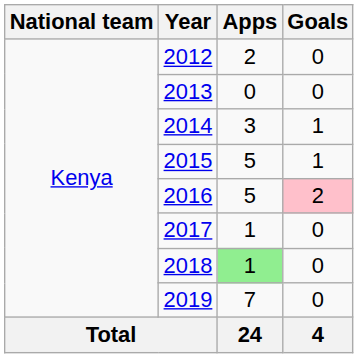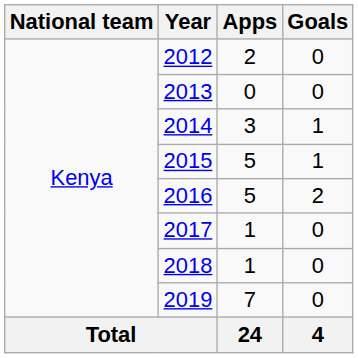(318, 195) pink background -> (318, 195) no background
(250, 265) lightgreen background -> (250, 265) no background
